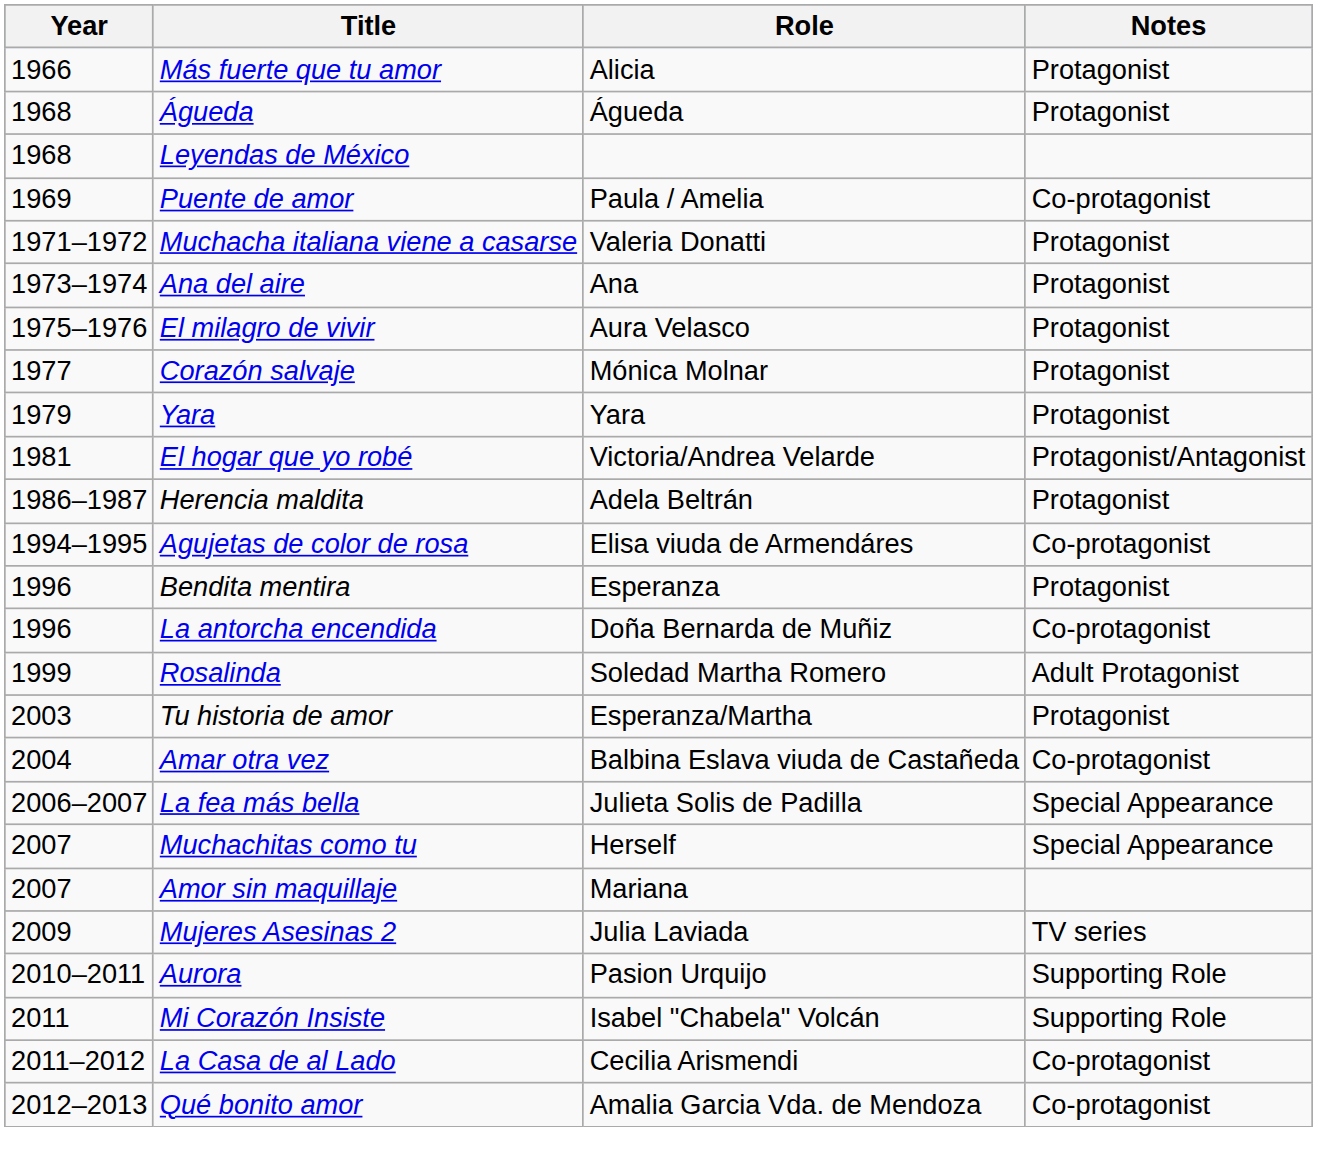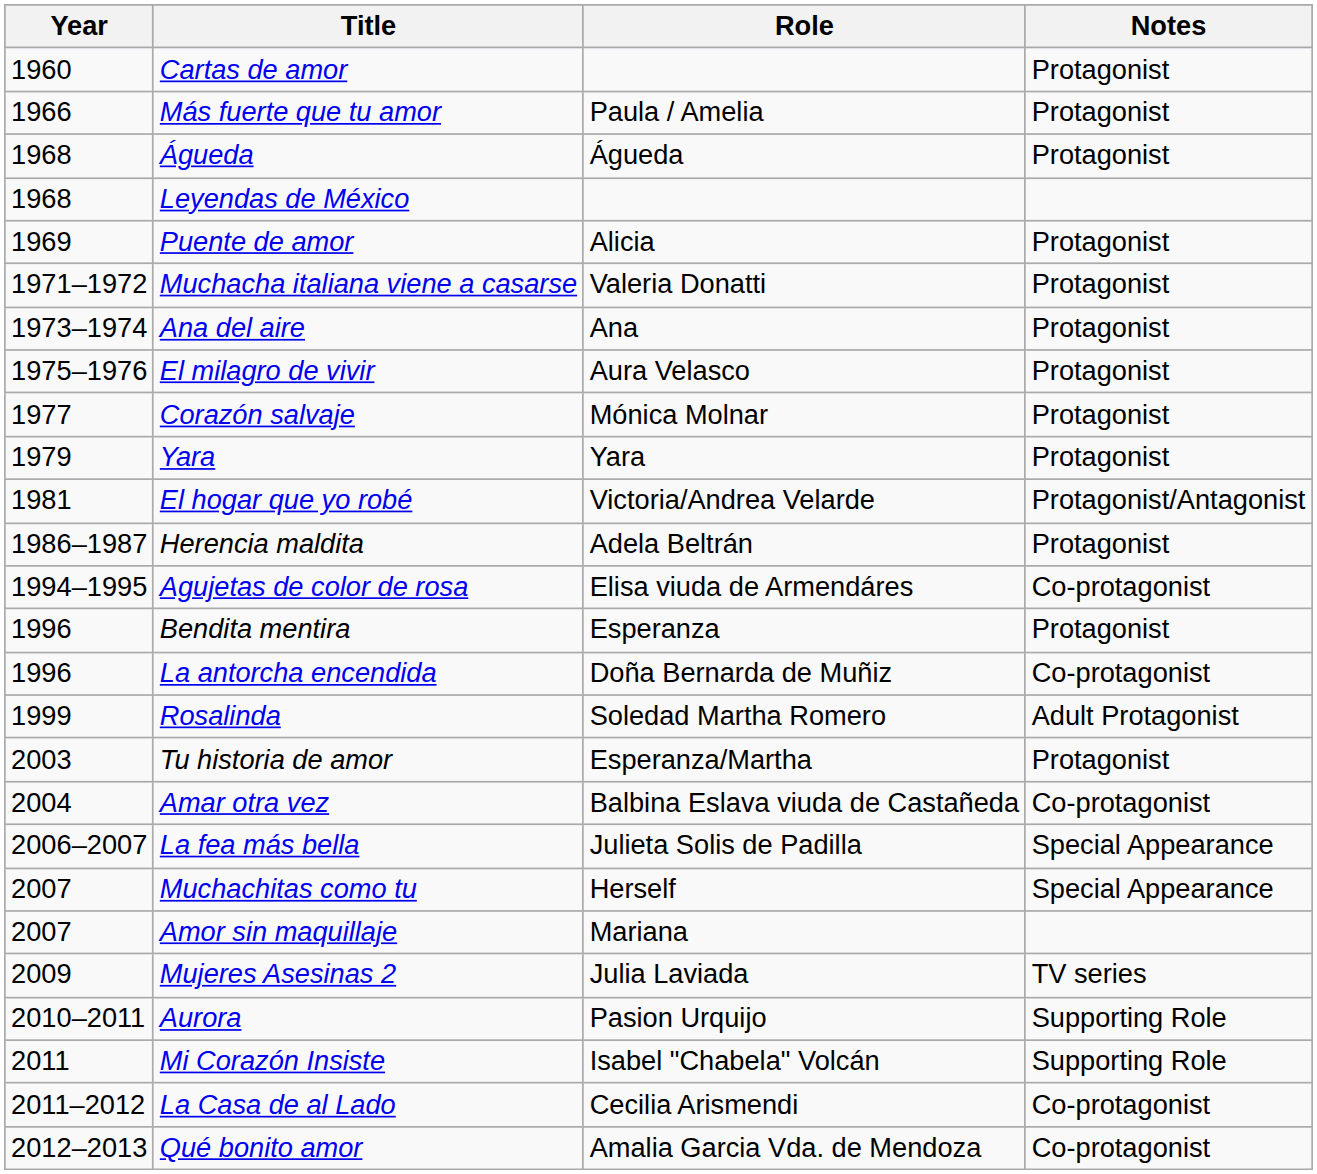+ row: (254, 69)
(622, 69) Alicia -> (677, 112) Paula / Amelia
(677, 198) Paula / Amelia -> (622, 241) Alicia
(1121, 198) Co-protagonist -> (1100, 241) Protagonist
